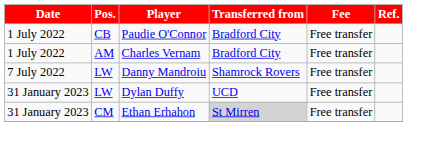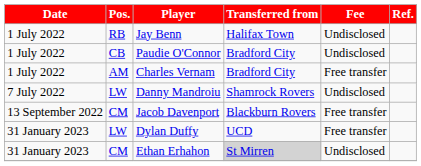+ row: (159, 33)
(341, 33) Free transfer -> (354, 53) Undisclosed
(341, 72) Free transfer -> (354, 92) Undisclosed
+ row: (178, 111)
(341, 111) Free transfer -> (354, 151) Undisclosed
